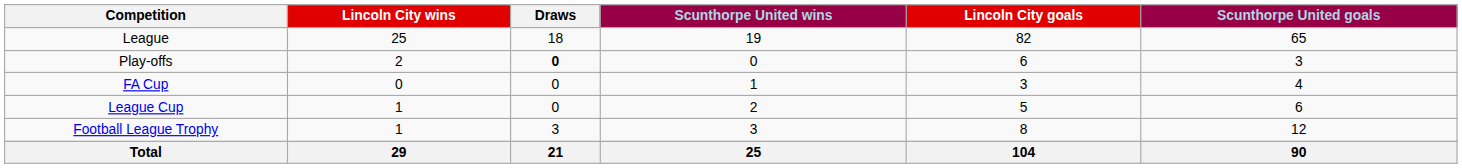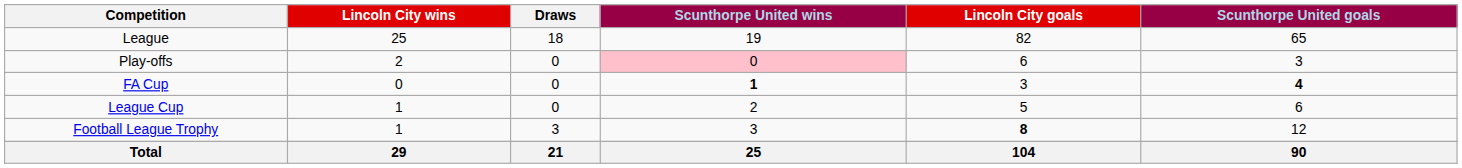(555, 61) bold -> (555, 61) normal
(753, 61) no background -> (753, 61) pink background
(753, 84) normal -> (753, 84) bold
(1299, 84) normal -> (1299, 84) bold
(1024, 130) normal -> (1024, 130) bold
